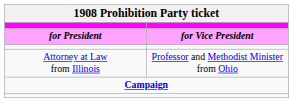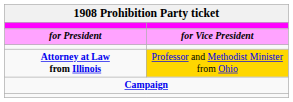(75, 63) normal -> (75, 63) bold
(217, 63) no background -> (217, 63) gold background
